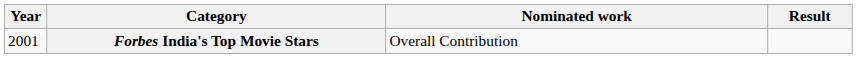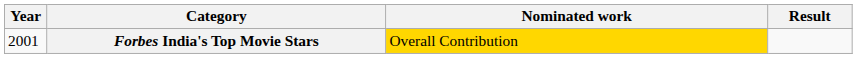(454, 41) no background -> (454, 41) gold background
